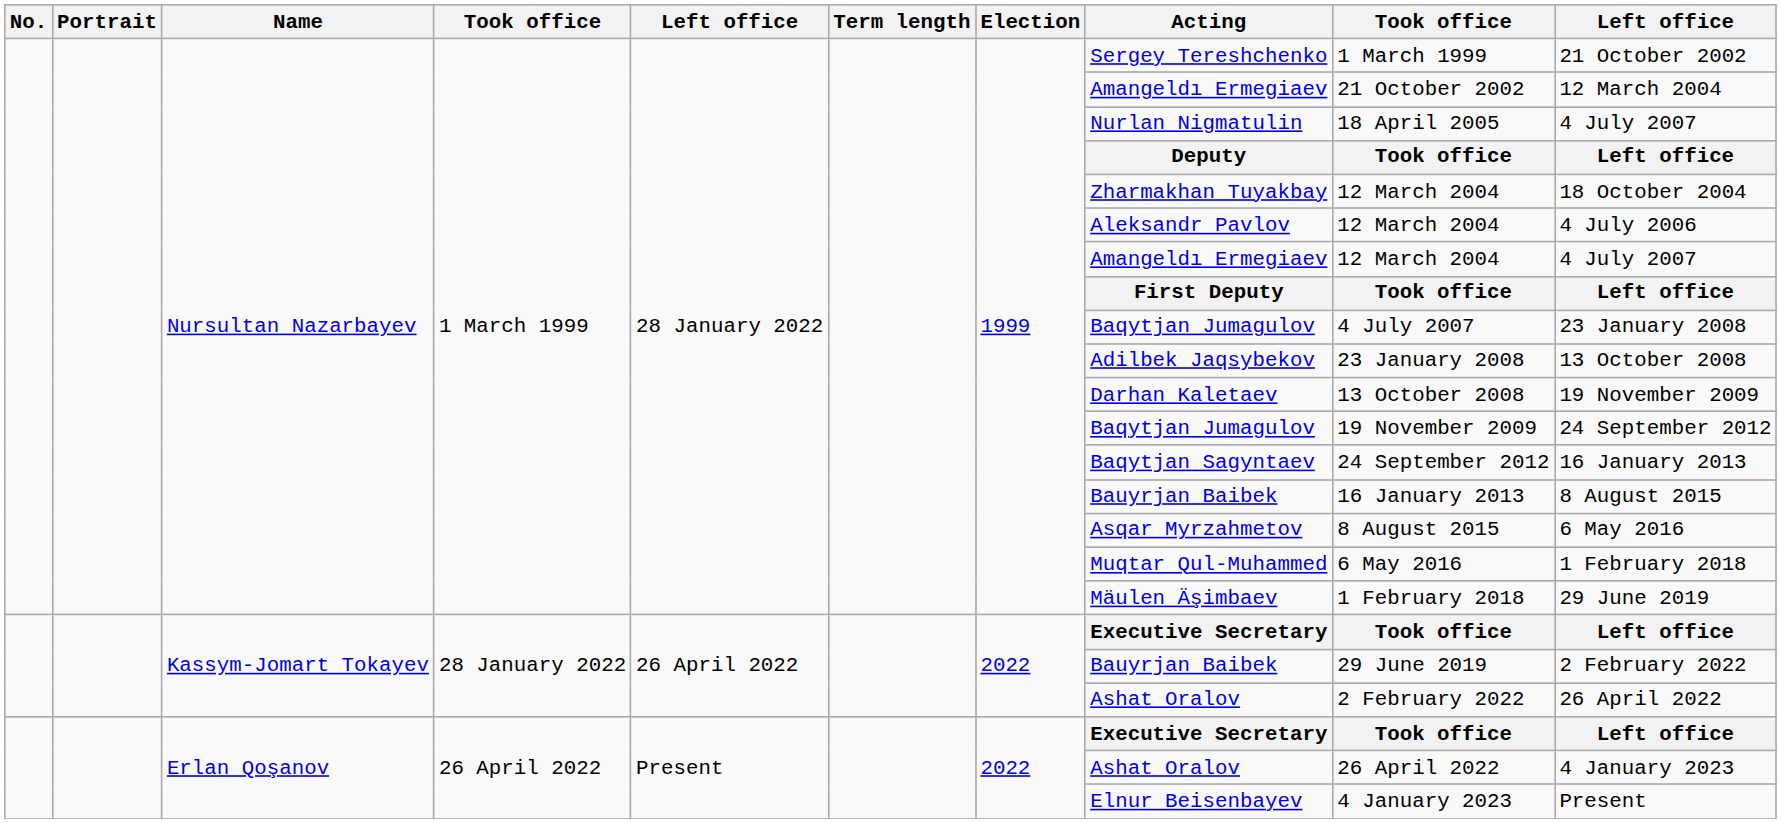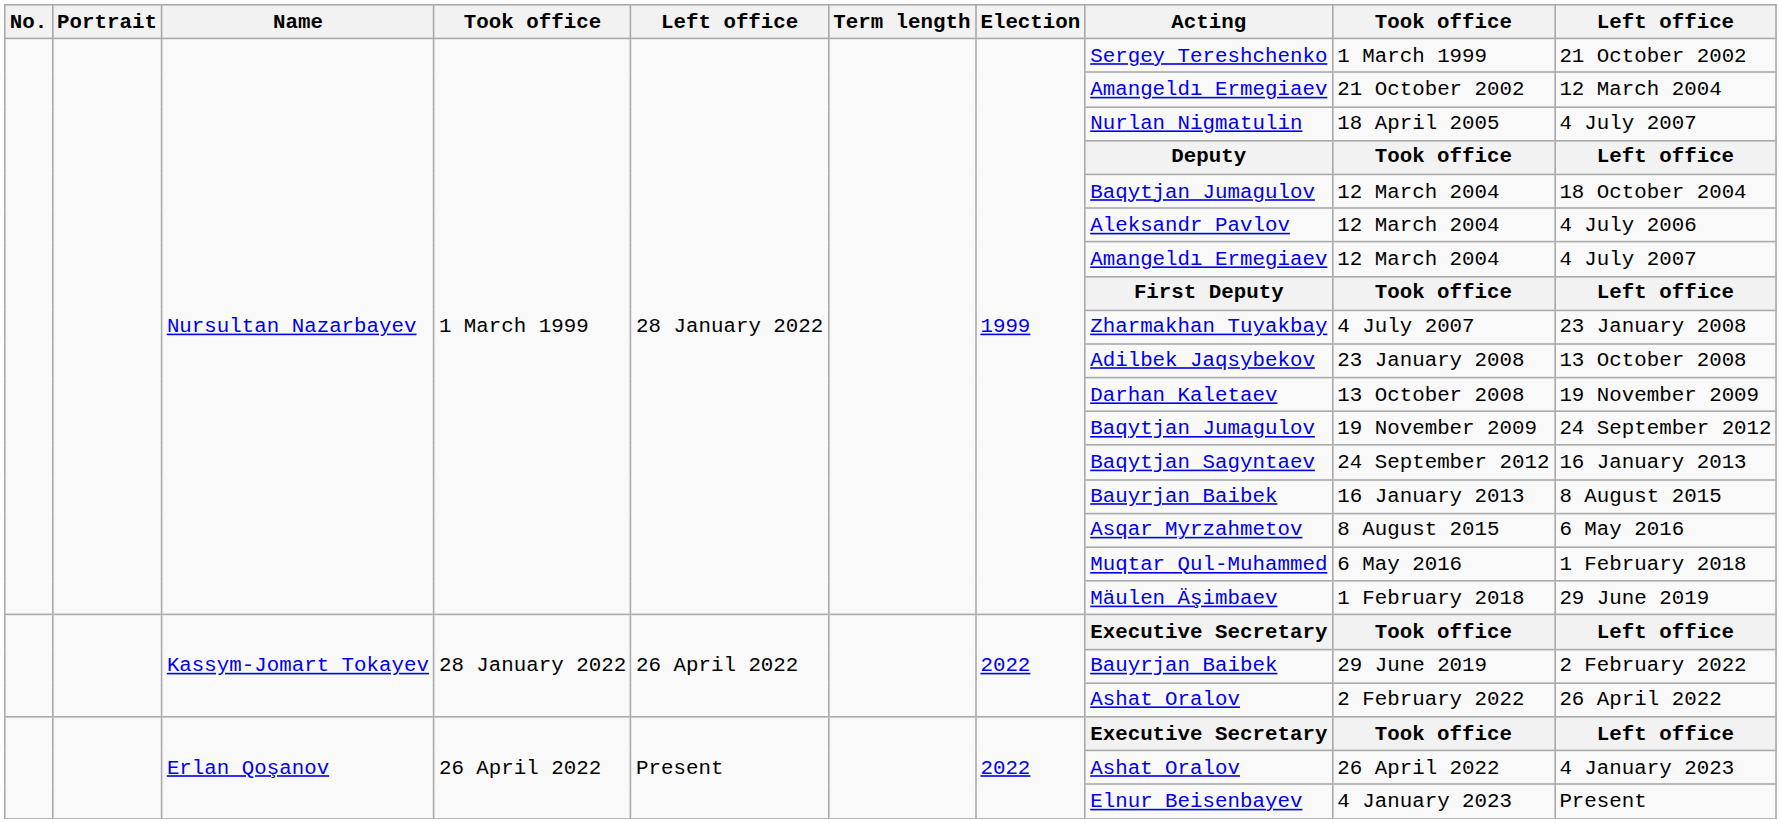(1209, 191) Zharmakhan Tuyakbay -> (1203, 191) Baqytjan Jumagulov
(1203, 327) Baqytjan Jumagulov -> (1209, 327) Zharmakhan Tuyakbay
